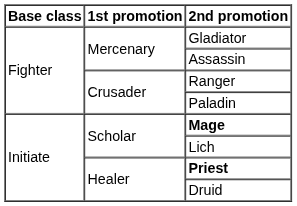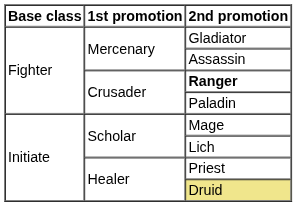(212, 81) normal -> (213, 81) bold
(207, 125) bold -> (206, 125) normal
(208, 168) bold -> (207, 168) normal
(206, 190) no background -> (206, 190) khaki background
